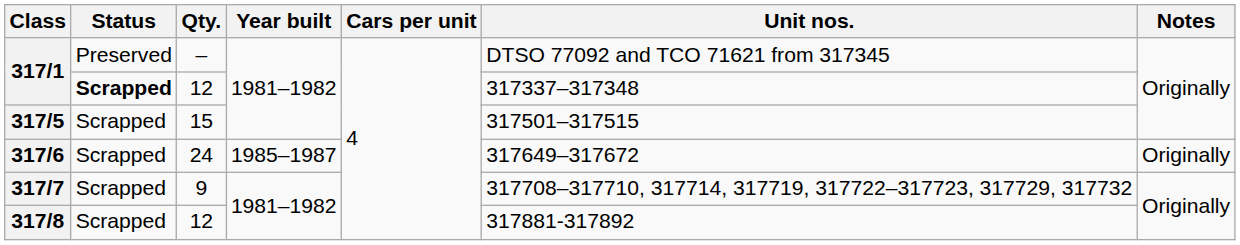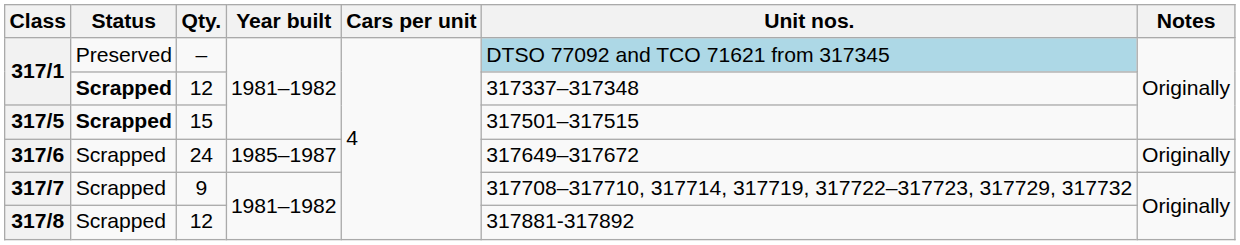(688, 54) no background -> (688, 54) lightblue background
(121, 121) normal -> (124, 121) bold
